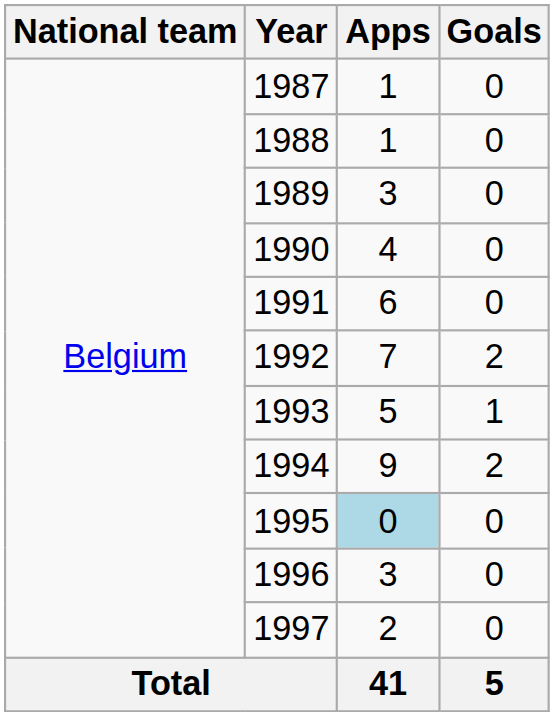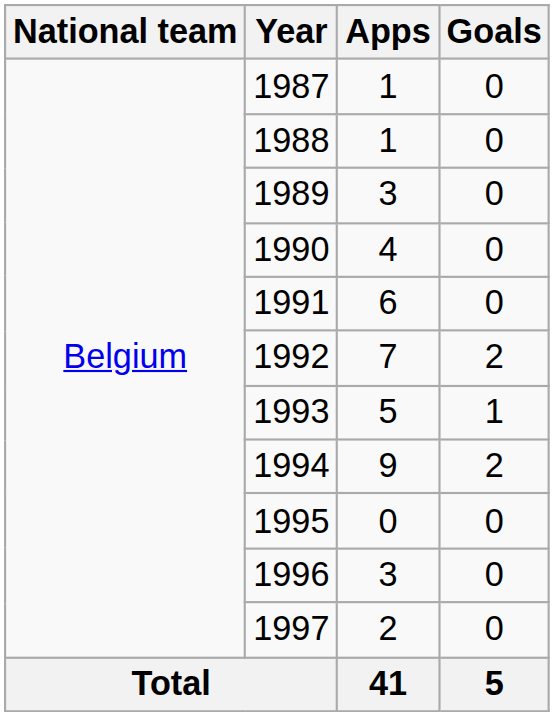(388, 520) lightblue background -> (388, 520) no background
